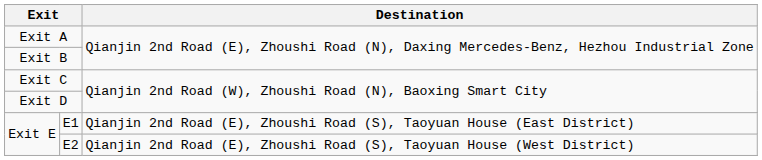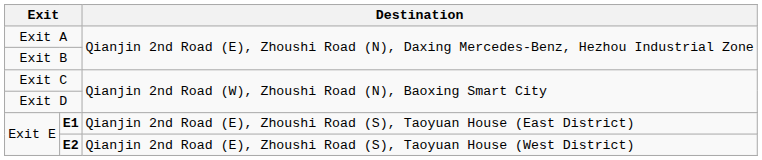(71, 123) normal -> (71, 123) bold
(71, 145) normal -> (71, 145) bold
